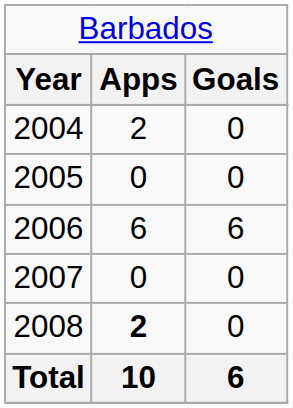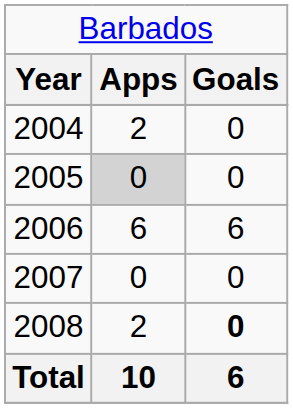(138, 178) no background -> (138, 178) lightgrey background
(138, 327) bold -> (138, 327) normal
(236, 327) normal -> (236, 327) bold
